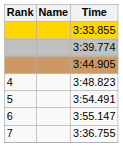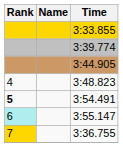(10, 99) normal -> (10, 99) bold
(10, 116) no background -> (10, 116) paleturquoise background
(10, 133) no background -> (10, 133) gold background
